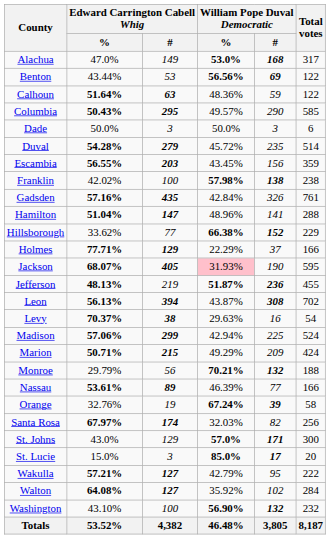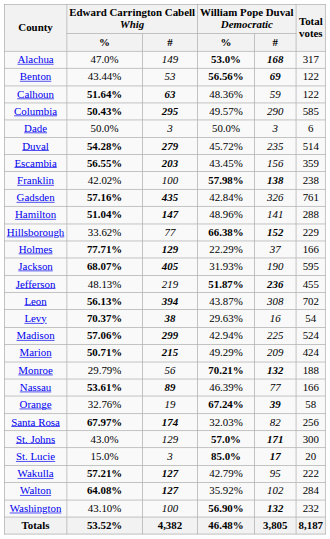(226, 266) pink background -> (226, 266) no background
(105, 284) bold -> (105, 284) normal
(275, 301) bold -> (275, 301) normal
